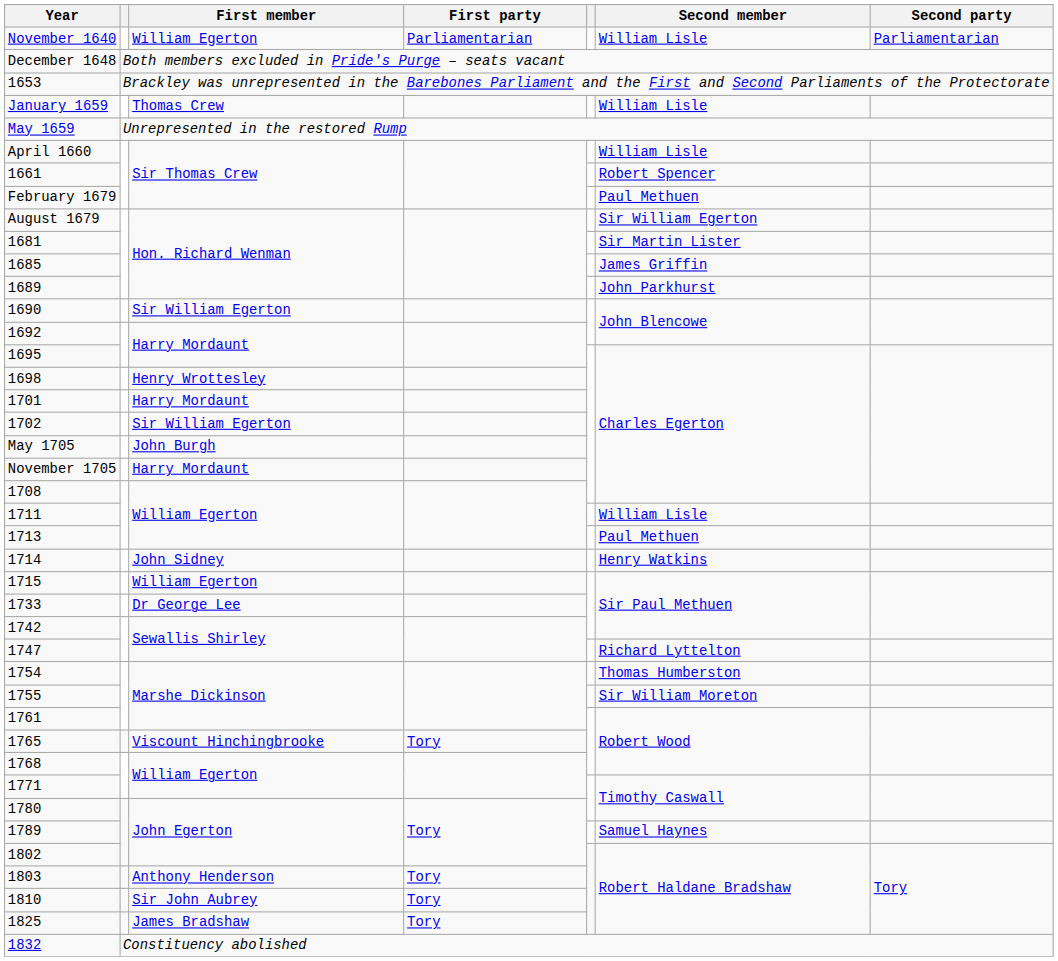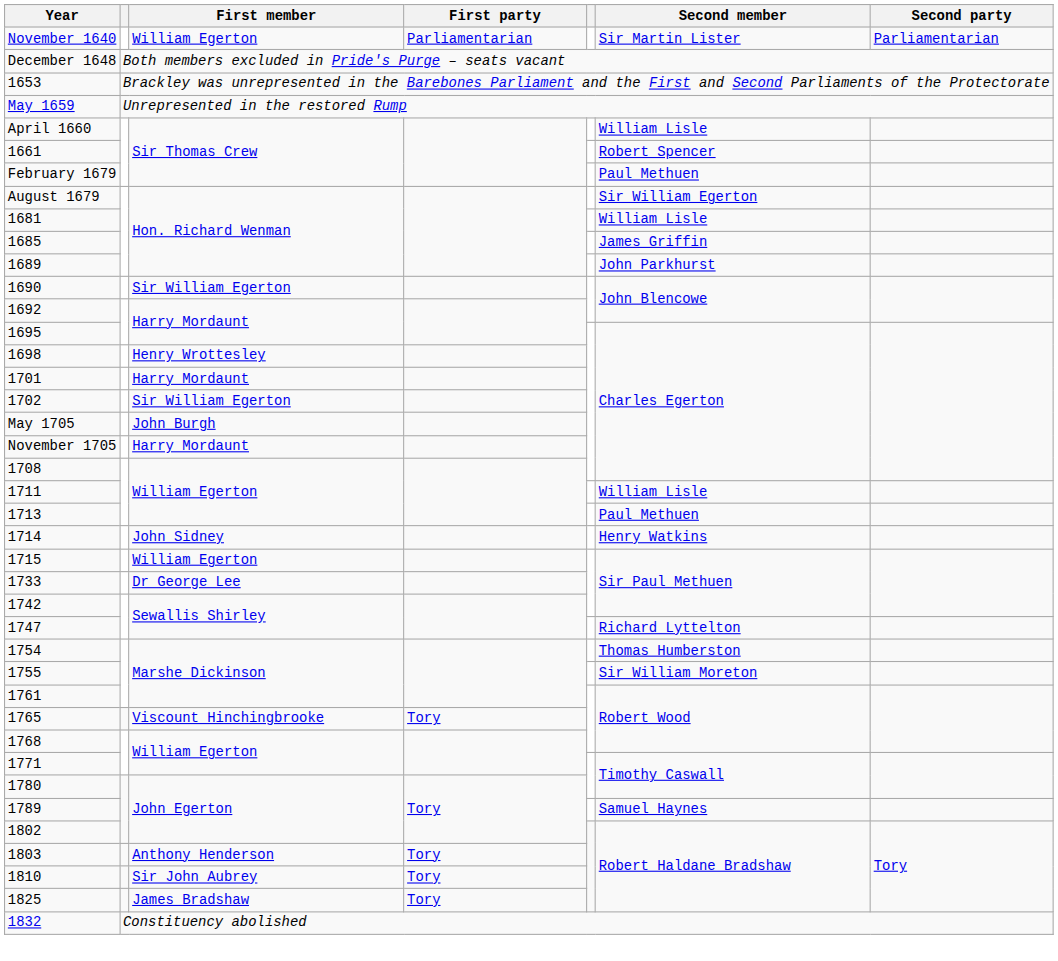(653, 39) William Lisle -> (670, 39) Sir Martin Lister
- row: (58, 107)
(670, 243) Sir Martin Lister -> (653, 220) William Lisle
